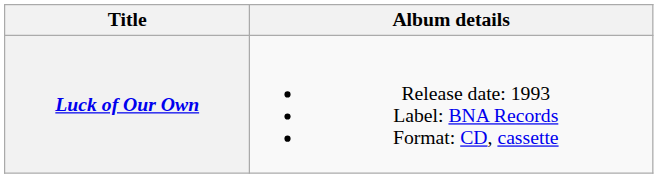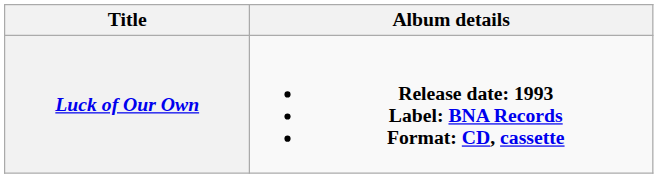(451, 115) normal -> (451, 115) bold
